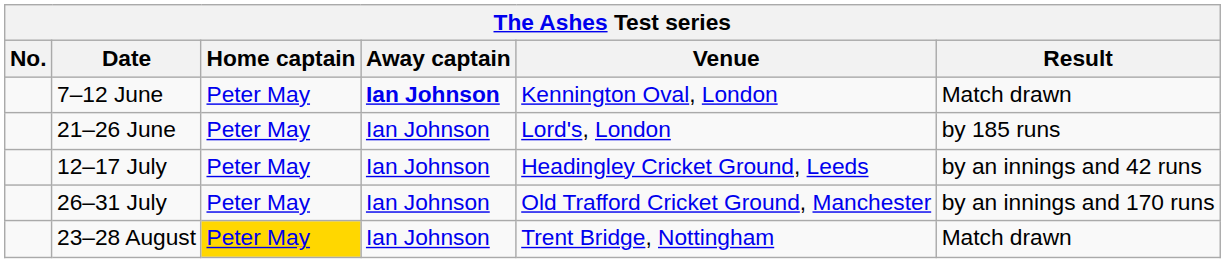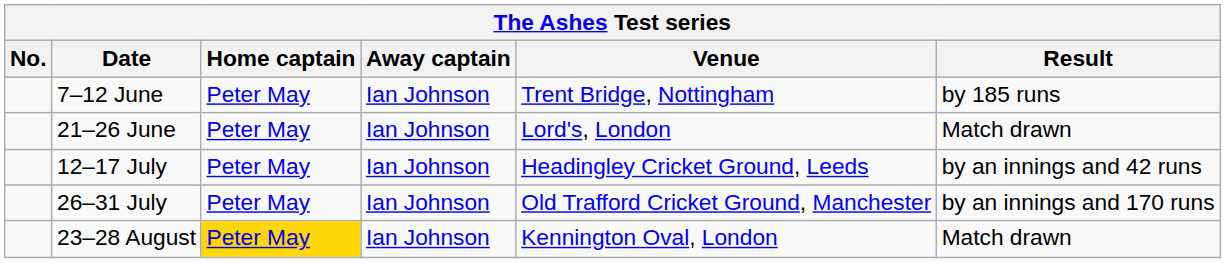(433, 94) bold -> (428, 94) normal
(649, 94) Kennington Oval, London -> (648, 94) Trent Bridge, Nottingham
(1007, 94) Match drawn -> (1001, 94) by 185 runs
(1001, 130) by 185 runs -> (1007, 130) Match drawn
(648, 238) Trent Bridge, Nottingham -> (649, 238) Kennington Oval, London
